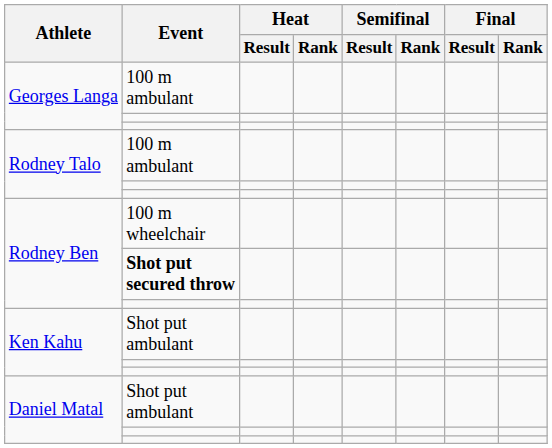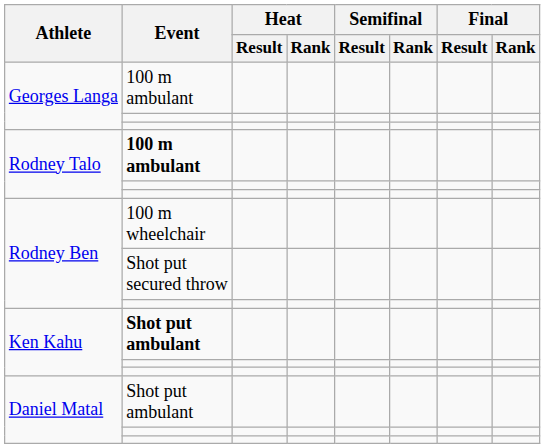(160, 155) normal -> (163, 155) bold
(181, 274) bold -> (177, 274) normal
(160, 334) normal -> (163, 334) bold
